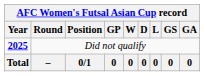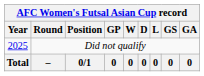(18, 46) bold -> (18, 46) normal
